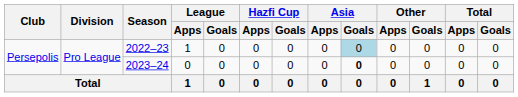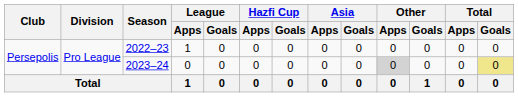(359, 48) lightblue background -> (359, 48) no background
(359, 65) bold -> (359, 65) normal
(393, 65) no background -> (393, 65) lightgrey background
(496, 65) no background -> (496, 65) khaki background
